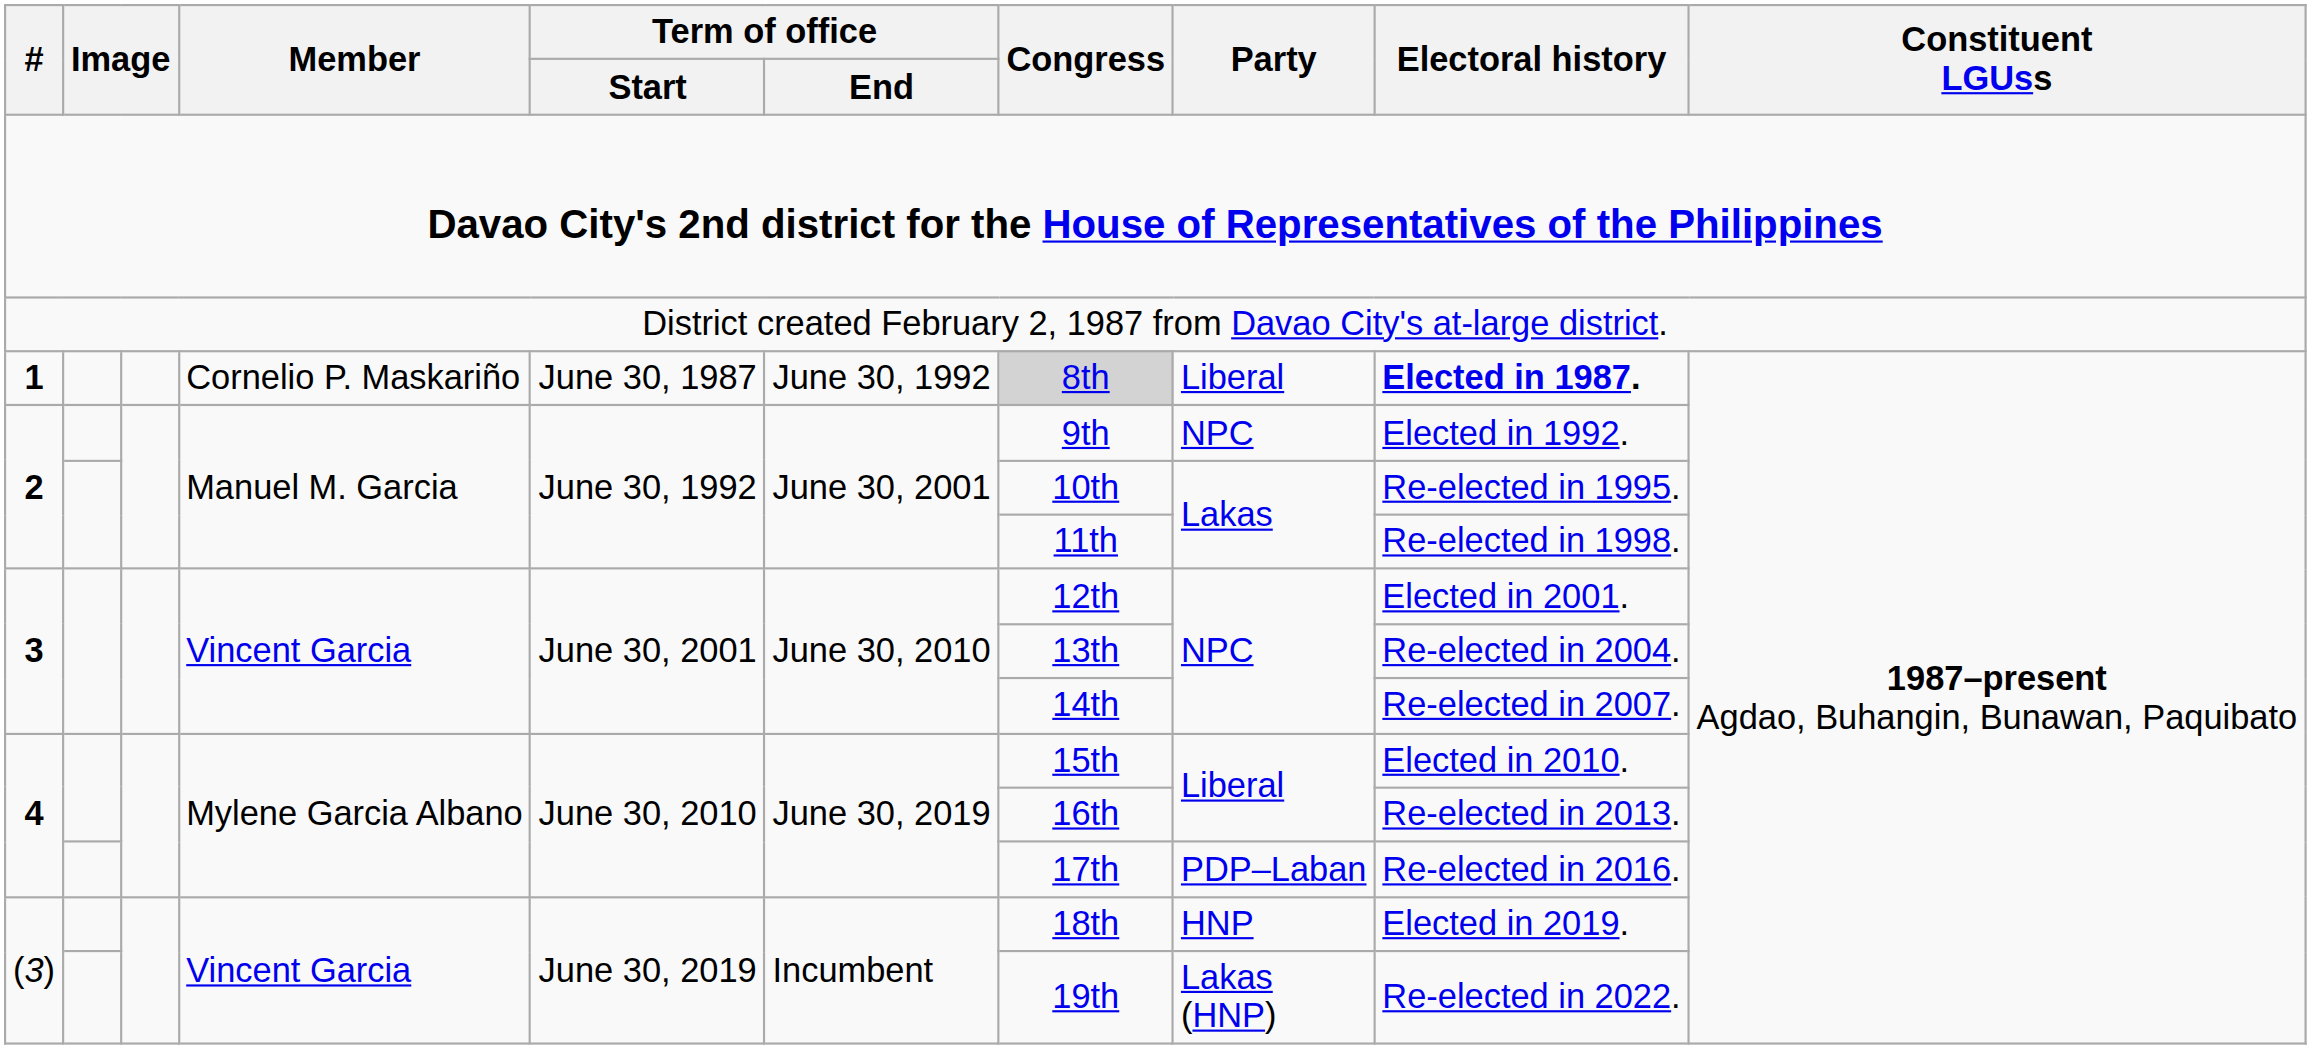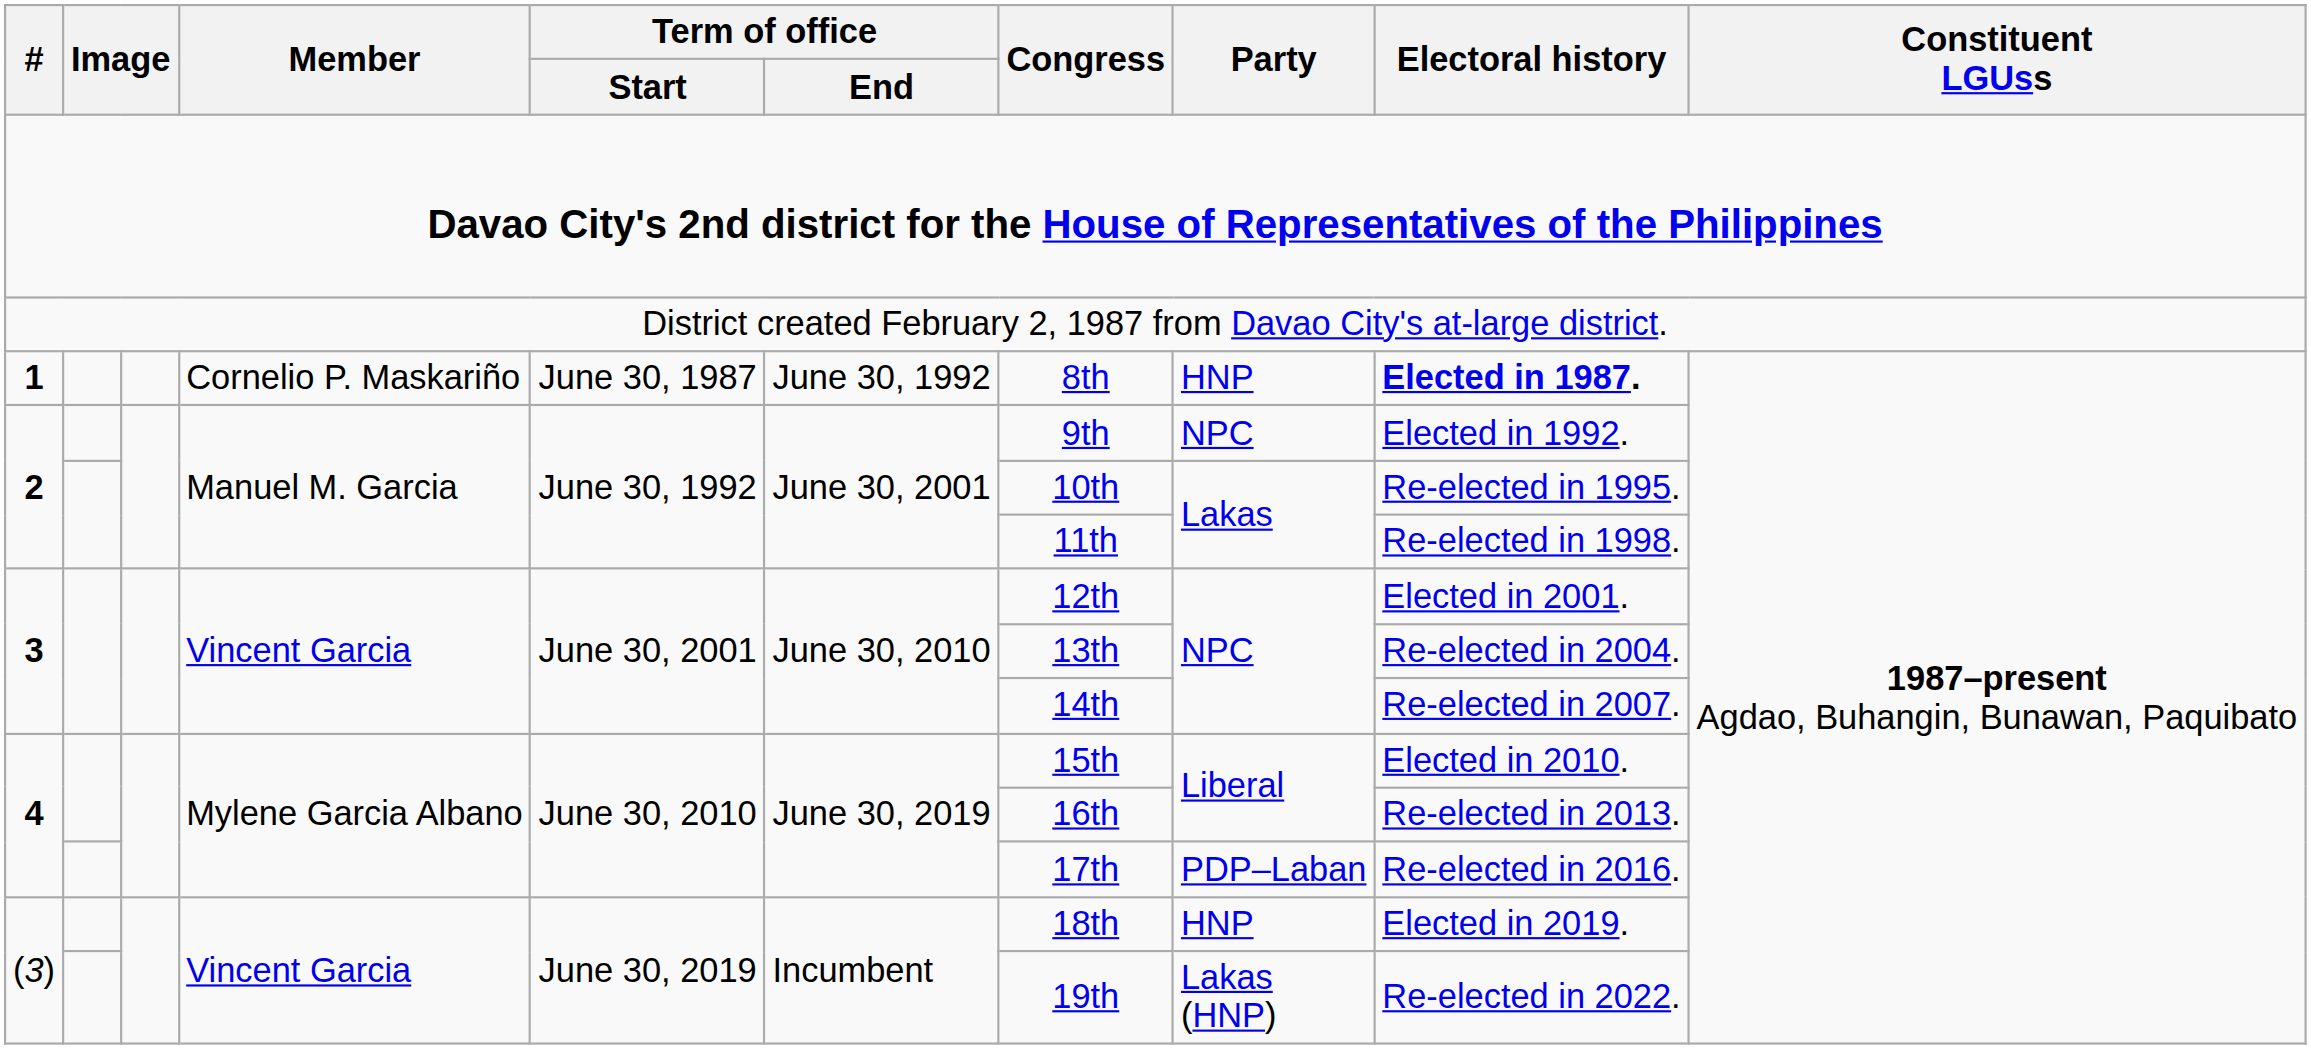(1086, 377) lightgrey background -> (1086, 377) no background
(1233, 377) Liberal -> (1217, 377) HNP
